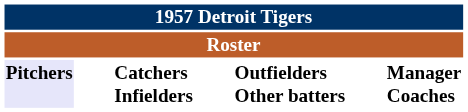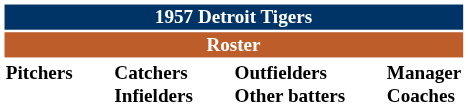(39, 72) lavender background -> (39, 72) no background
